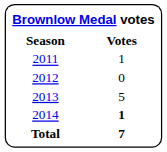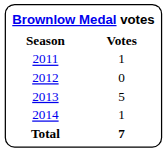(122, 115) bold -> (122, 115) normal
